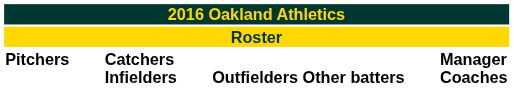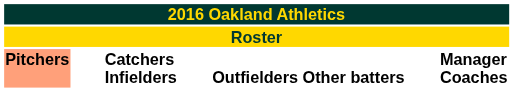(37, 59) no background -> (37, 59) lightsalmon background
